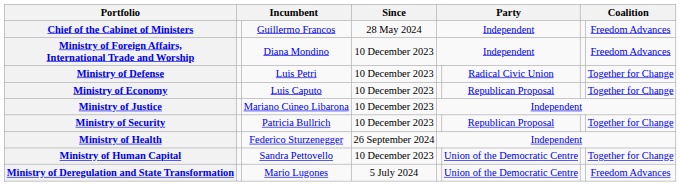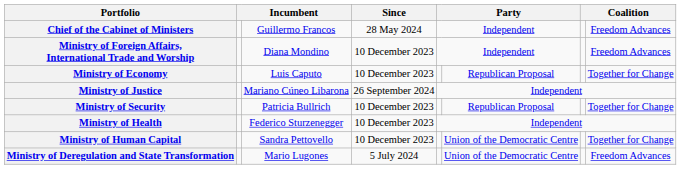- row: (120, 73)
(394, 106) 10 December 2023 -> (394, 90) 26 September 2024
(394, 139) 26 September 2024 -> (394, 123) 10 December 2023
